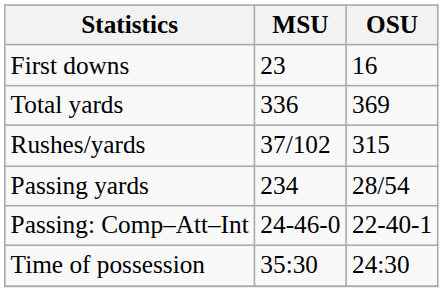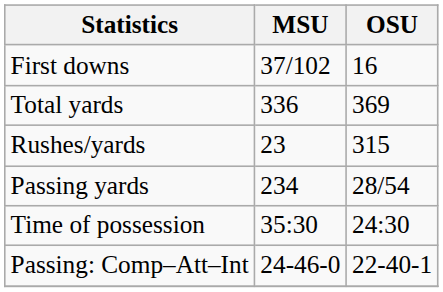(273, 64) 23 -> (295, 64) 37/102
(295, 145) 37/102 -> (273, 145) 23
rows swapped: (130, 225) <-> (108, 265)
